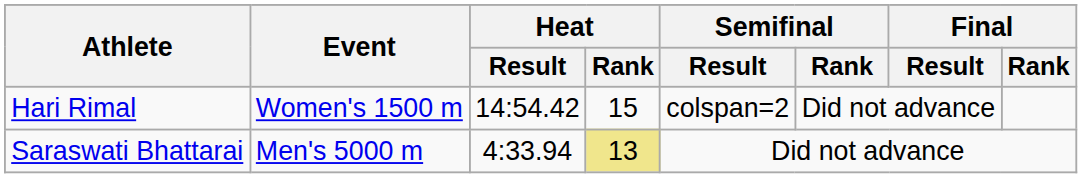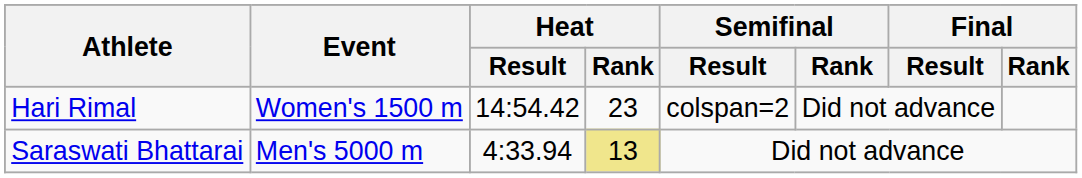(623, 109) 15 -> (623, 109) 23
